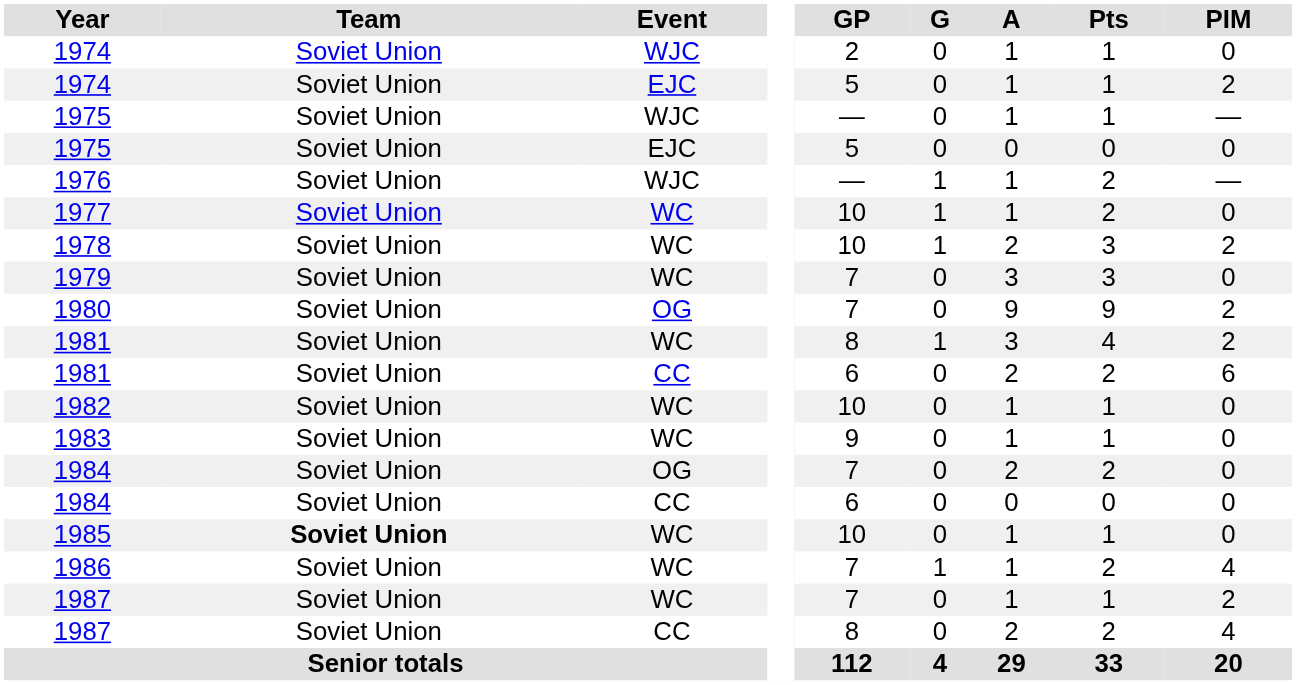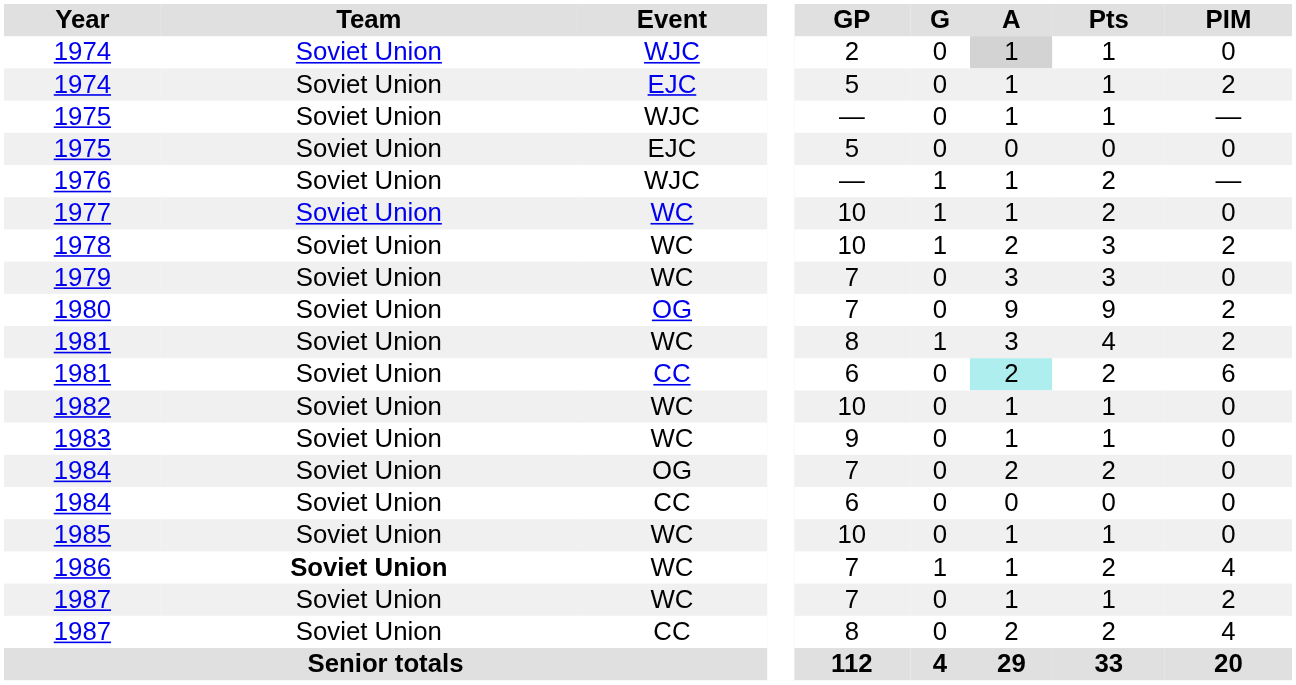(1011, 51) no background -> (1011, 51) lightgrey background
(1011, 373) no background -> (1011, 373) paleturquoise background
(369, 534) bold -> (369, 534) normal
(369, 567) normal -> (369, 567) bold
